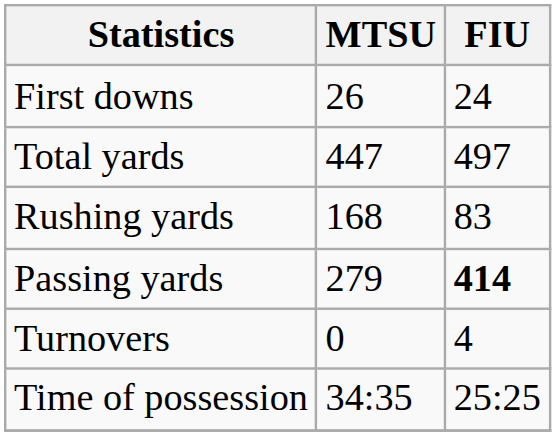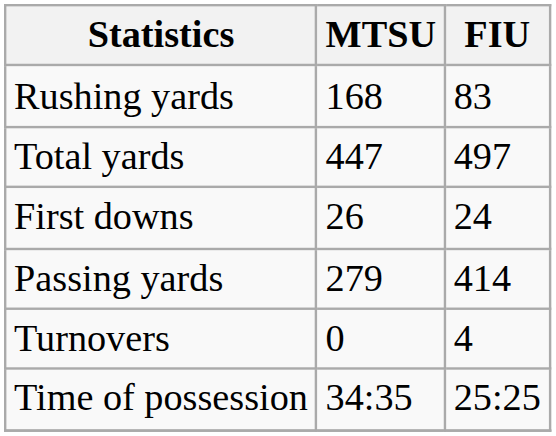rows swapped: (104, 95) <-> (124, 216)
(482, 277) bold -> (482, 277) normal
